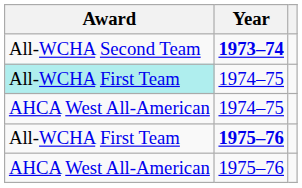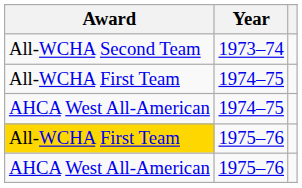(251, 49) bold -> (251, 49) normal
(94, 78) paleturquoise background -> (94, 78) no background
(94, 138) no background -> (94, 138) gold background
(251, 138) bold -> (251, 138) normal
